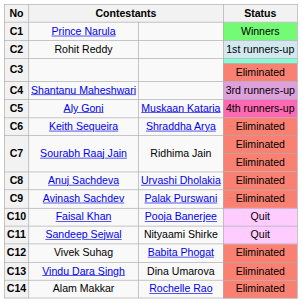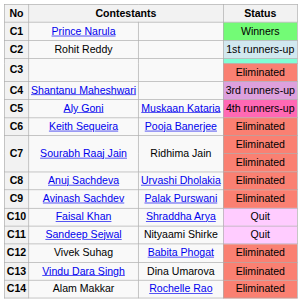(181, 126) Shraddha Arya -> (181, 126) Pooja Banerjee
(181, 217) Pooja Banerjee -> (181, 217) Shraddha Arya
